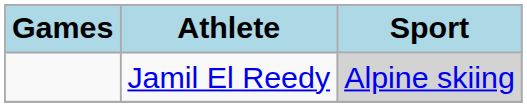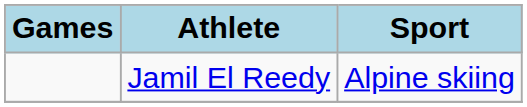(429, 76) lightgrey background -> (429, 76) no background
